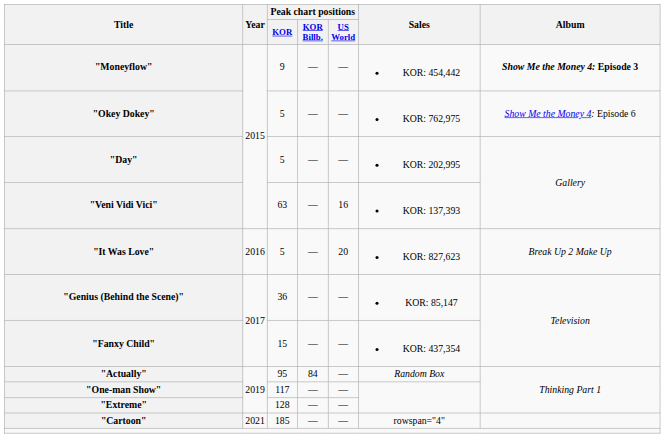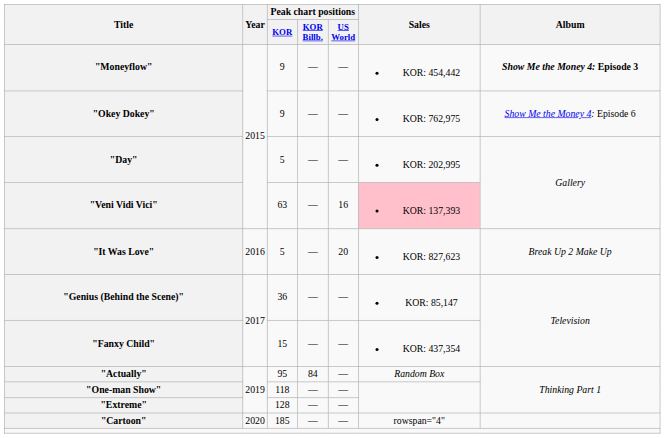(282, 113) 5 -> (282, 113) 9
(419, 211) no background -> (419, 211) pink background
(282, 389) 117 -> (282, 389) 118
(255, 420) 2021 -> (255, 420) 2020
